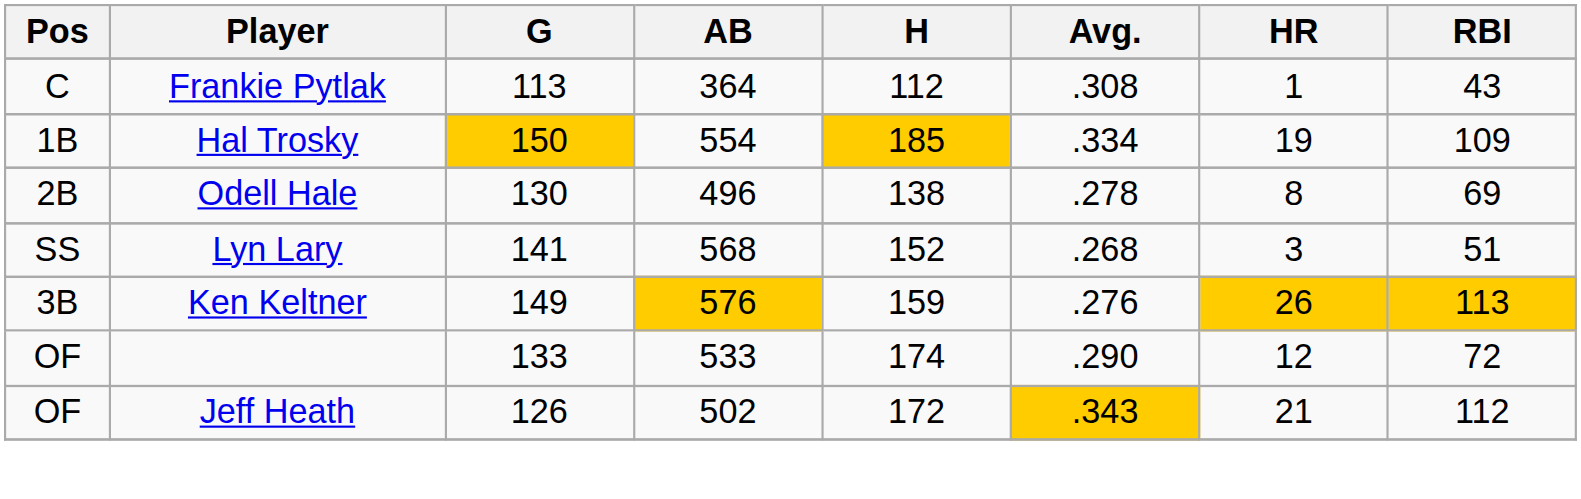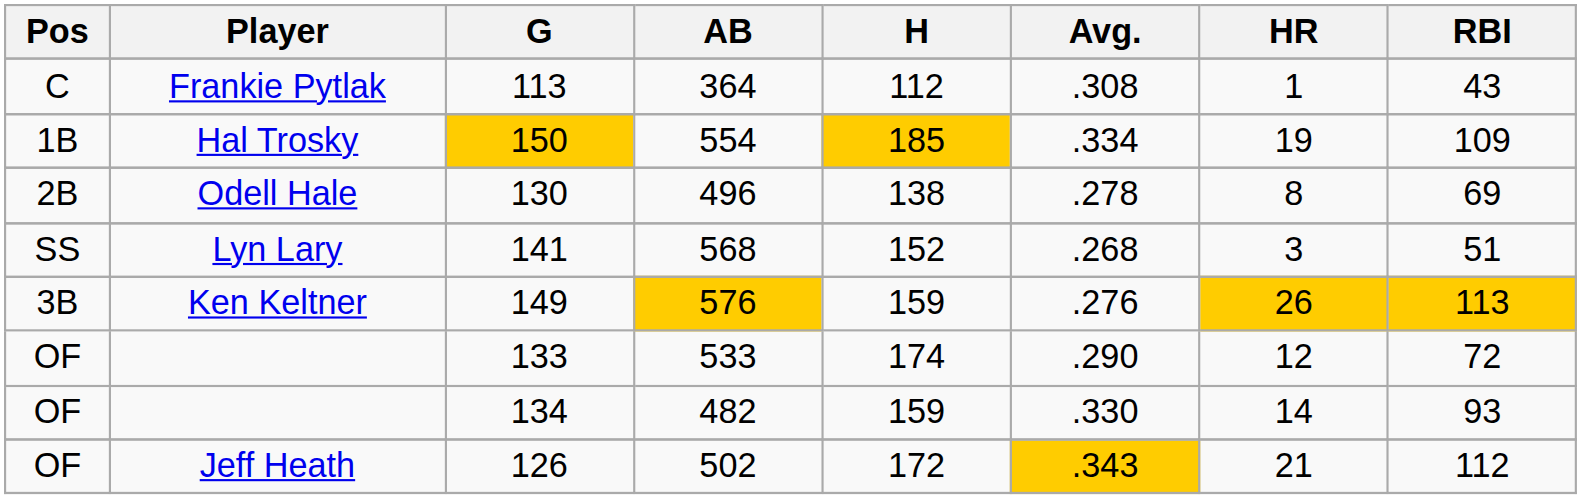+ row: (539, 411)
